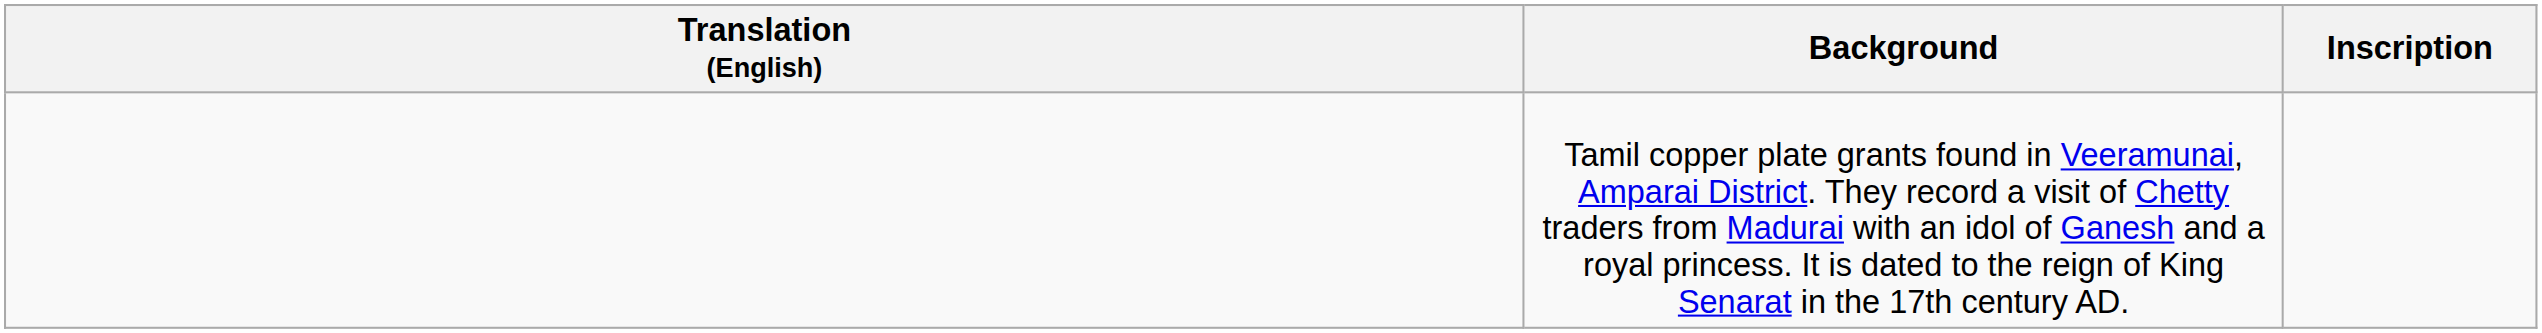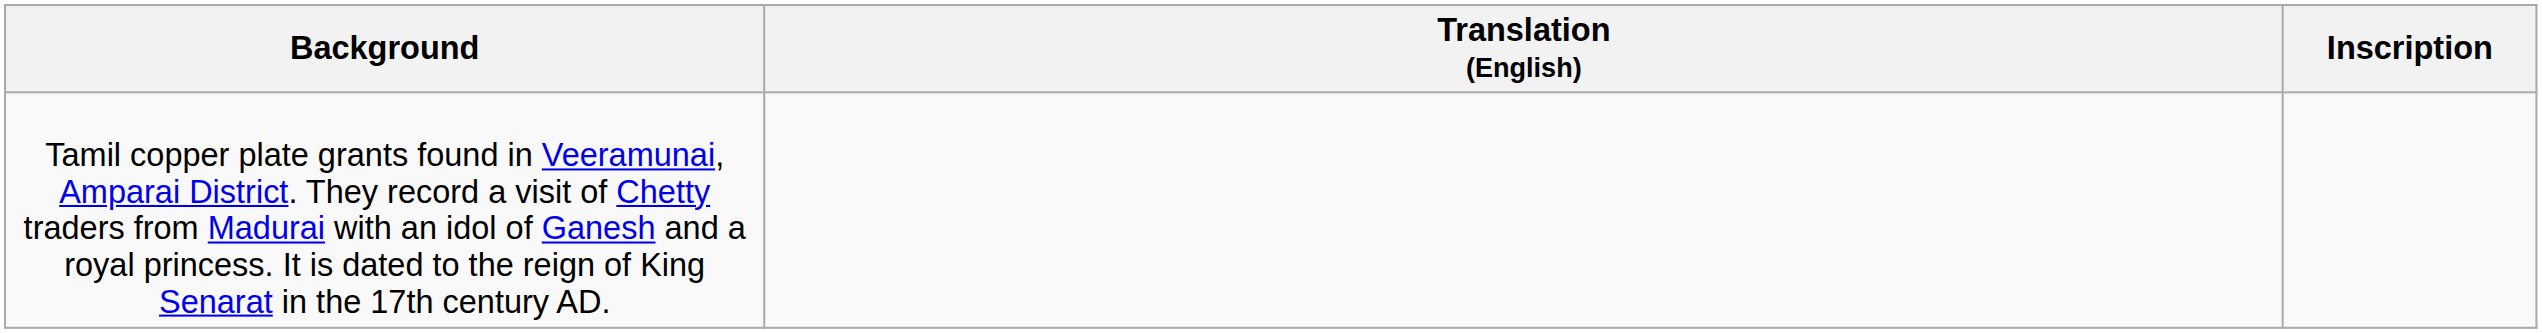columns swapped: (1904, 48) <-> (764, 48)
